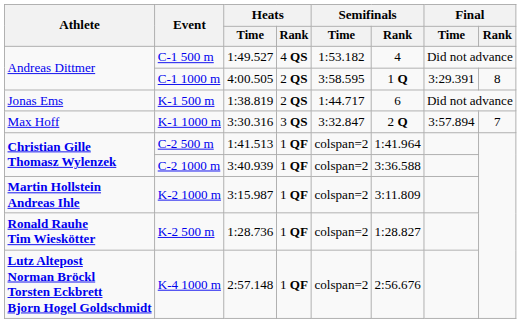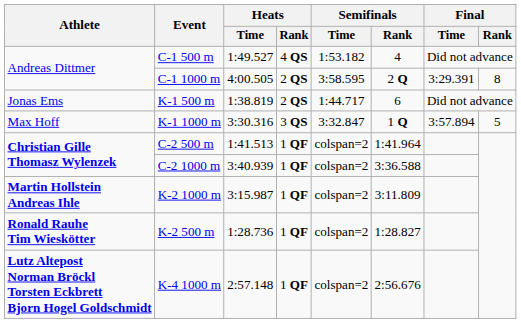(398, 79) 1 Q -> (398, 79) 2 Q
(398, 122) 2 Q -> (398, 122) 1 Q
(497, 122) 7 -> (497, 122) 5
